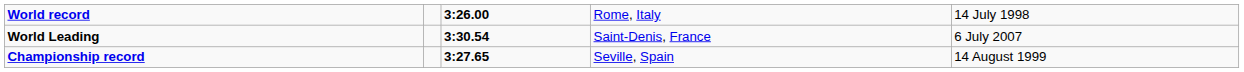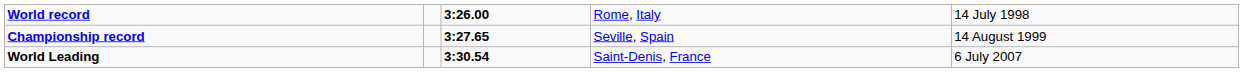rows swapped: (76, 57) <-> (53, 36)
